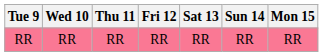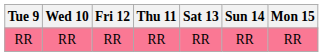columns swapped: (115, 16) <-> (159, 16)
